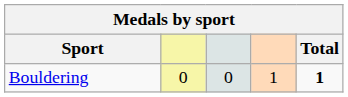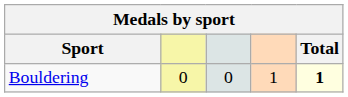(320, 77) no background -> (320, 77) lightyellow background
